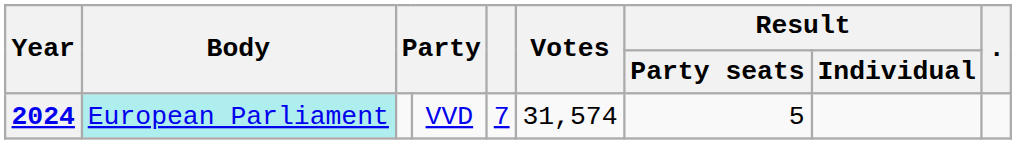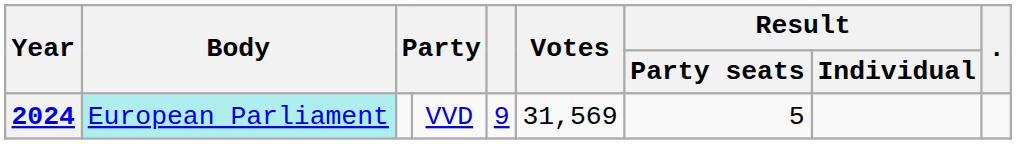(502, 116) 7 -> (502, 116) 9
(570, 116) 31,574 -> (570, 116) 31,569
